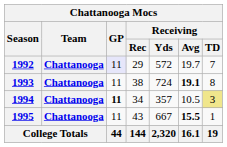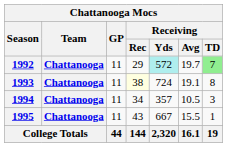(116, 64) lavender background -> (116, 64) no background
(164, 64) no background -> (164, 64) paleturquoise background
(213, 64) no background -> (213, 64) lightgreen background
(138, 82) no background -> (138, 82) lightyellow background
(190, 82) bold -> (190, 82) normal
(116, 99) bold -> (116, 99) normal
(213, 99) khaki background -> (213, 99) no background
(190, 116) bold -> (190, 116) normal
